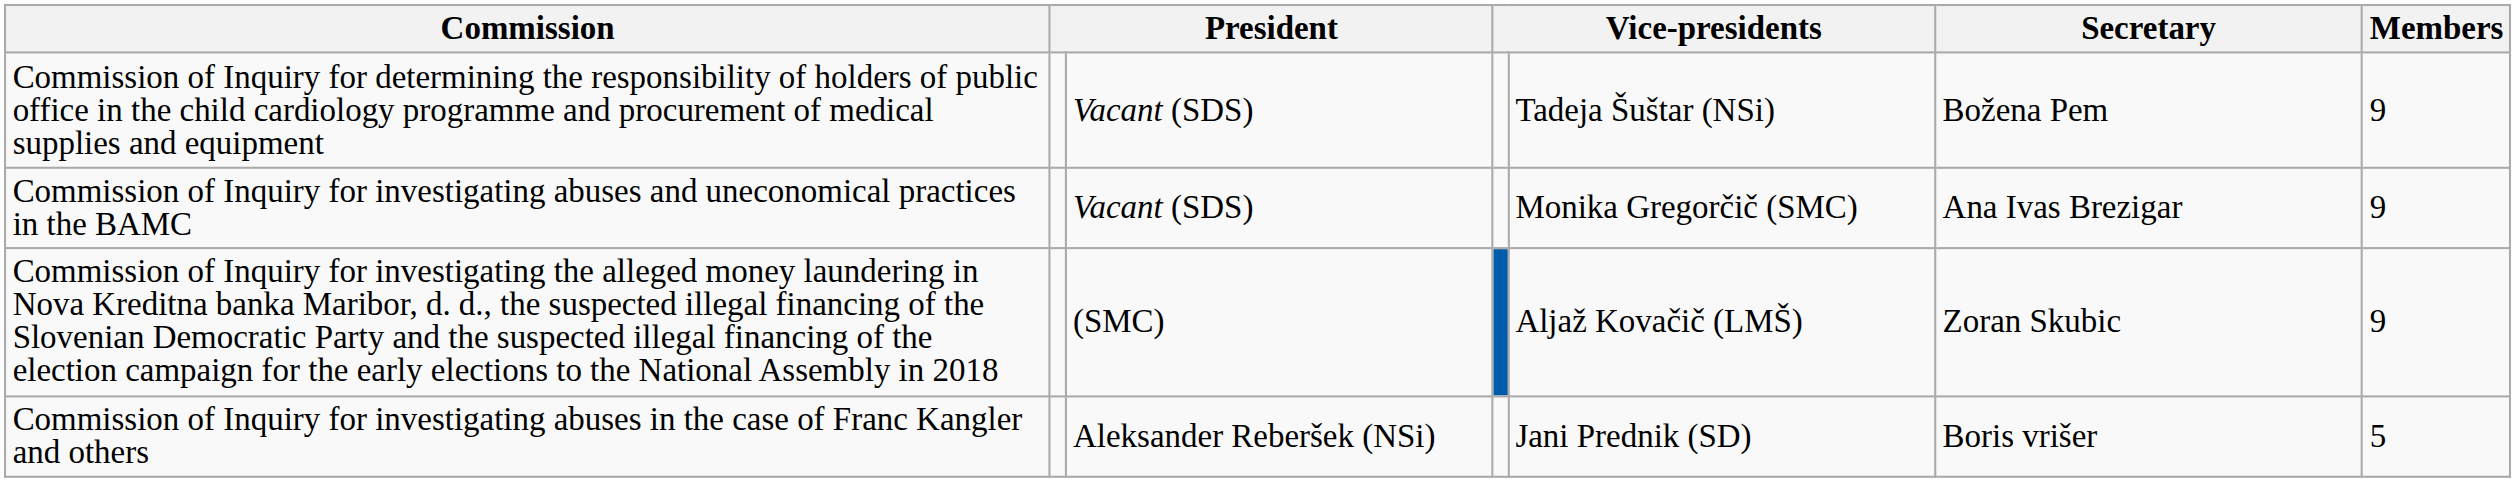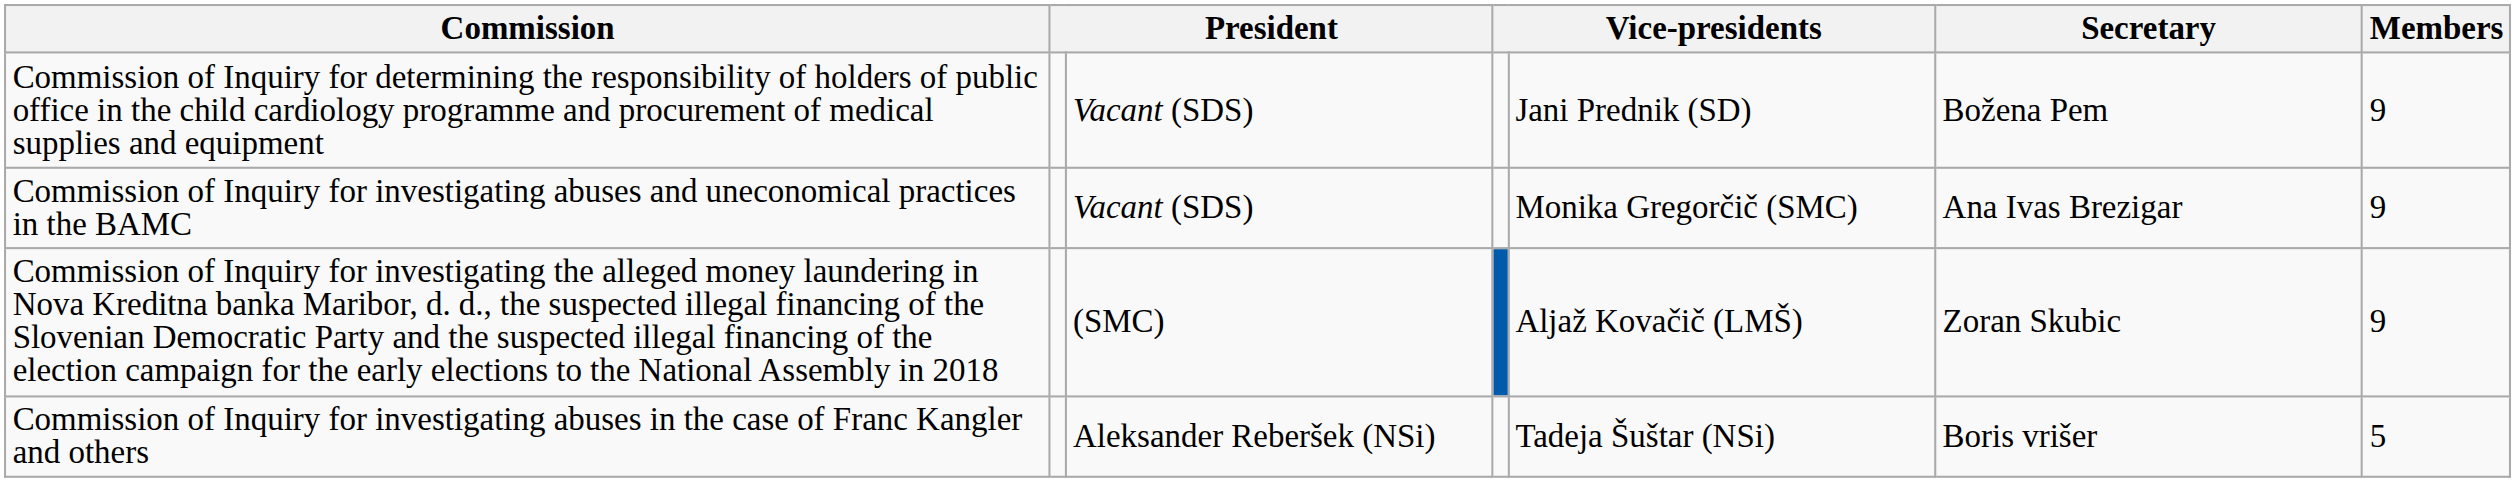(1645, 109) Tadeja Šuštar (NSi) -> (1633, 109) Jani Prednik (SD)
(1633, 435) Jani Prednik (SD) -> (1645, 435) Tadeja Šuštar (NSi)
